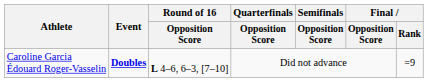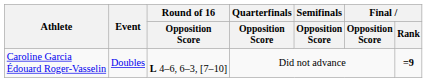(129, 63) bold -> (128, 63) normal
(410, 63) normal -> (408, 63) bold
